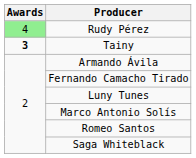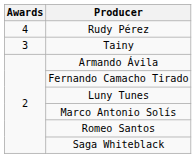(25, 29) lightgreen background -> (25, 29) no background
(25, 46) bold -> (25, 46) normal
